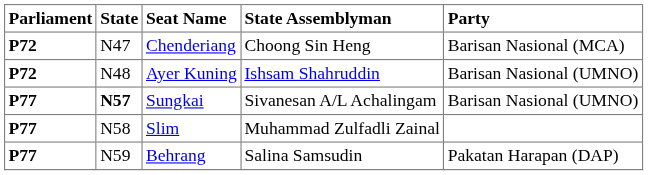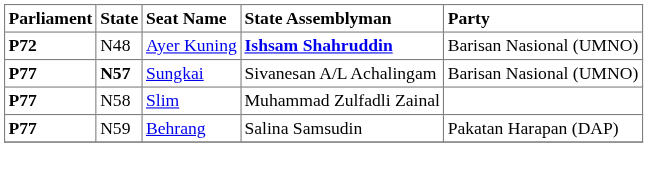- row: (191, 45)
(312, 73) normal -> (319, 45) bold
